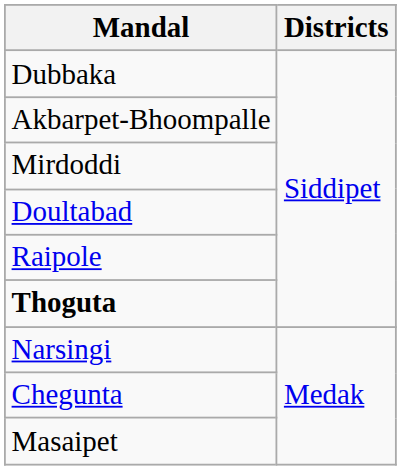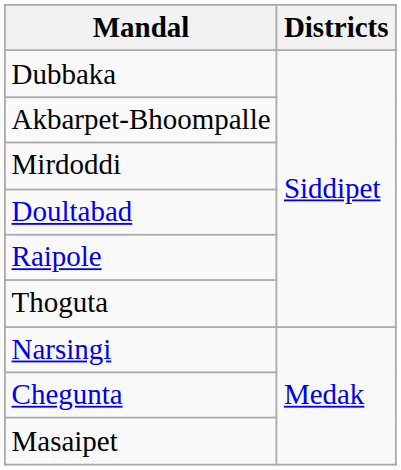(64, 303) bold -> (60, 303) normal
